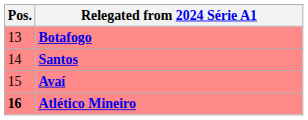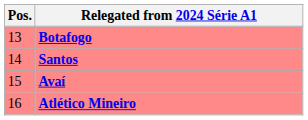(15, 103) bold -> (15, 103) normal
